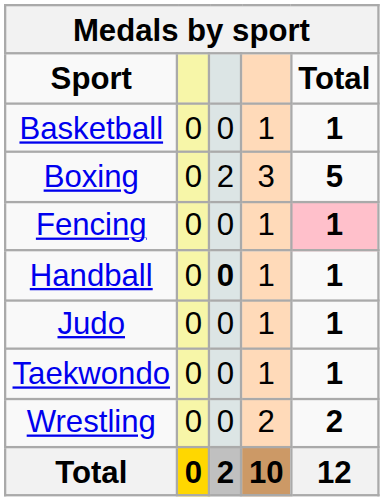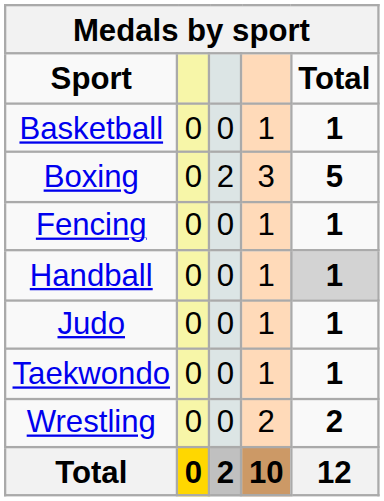(334, 226) pink background -> (334, 226) no background
(225, 275) bold -> (225, 275) normal
(334, 275) no background -> (334, 275) lightgrey background
